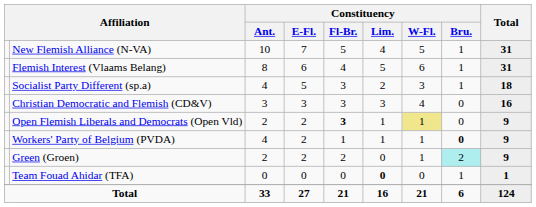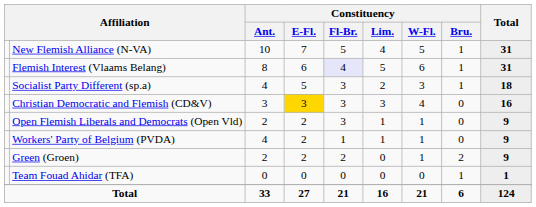(343, 67) no background -> (343, 67) lavender background
(304, 103) no background -> (304, 103) gold background
(343, 121) bold -> (343, 121) normal
(422, 121) khaki background -> (422, 121) no background
(461, 139) bold -> (461, 139) normal
(461, 157) paleturquoise background -> (461, 157) no background
(383, 175) bold -> (383, 175) normal
